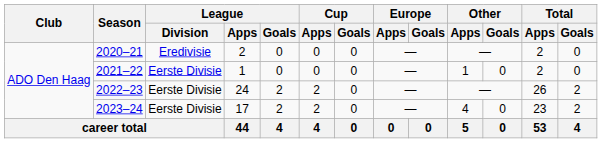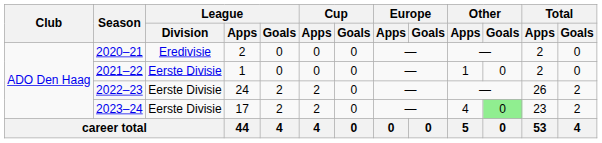(503, 109) no background -> (503, 109) lightgreen background
